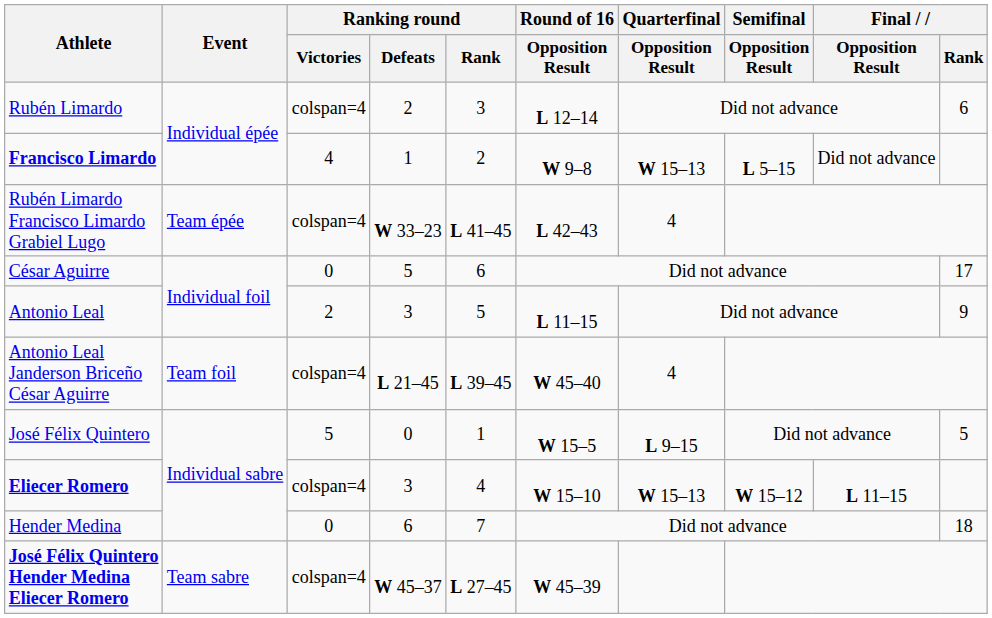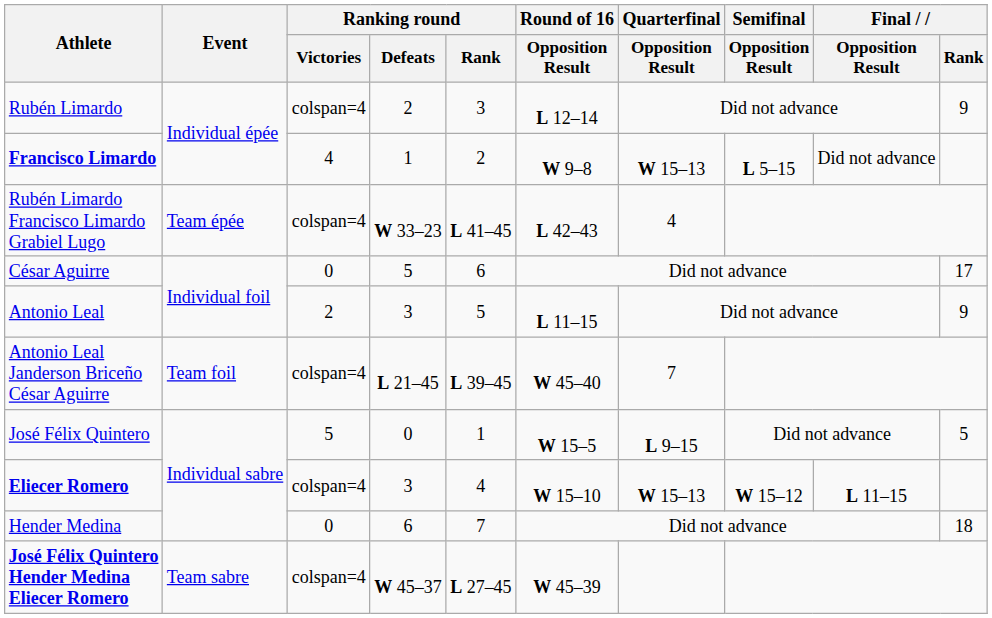(964, 108) 6 -> (964, 108) 9
(671, 373) 4 -> (671, 373) 7
